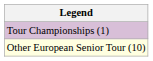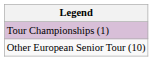(76, 47) lightyellow background -> (76, 47) no background
